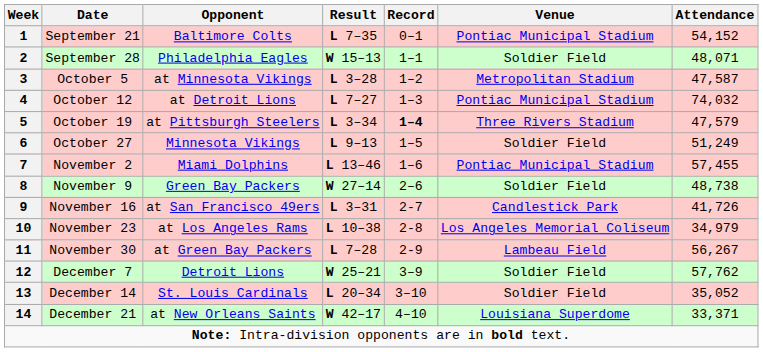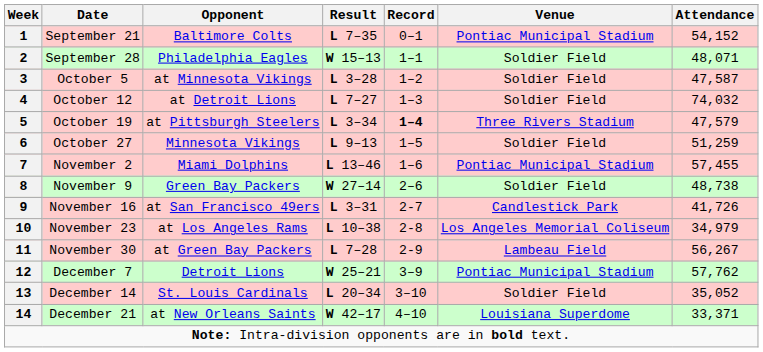(555, 79) Metropolitan Stadium -> (555, 79) Soldier Field
(555, 101) Pontiac Municipal Stadium -> (555, 101) Soldier Field
(715, 144) 51,249 -> (715, 144) 51,259
(555, 272) Soldier Field -> (555, 272) Pontiac Municipal Stadium
